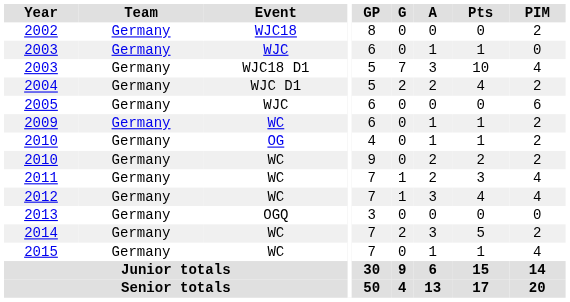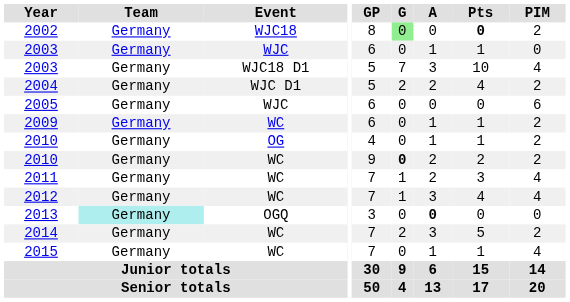(402, 32) no background -> (402, 32) lightgreen background
(481, 32) normal -> (481, 32) bold
(402, 160) normal -> (402, 160) bold
(141, 215) no background -> (141, 215) paleturquoise background
(433, 215) normal -> (433, 215) bold
